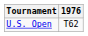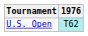(71, 25) no background -> (71, 25) paleturquoise background
